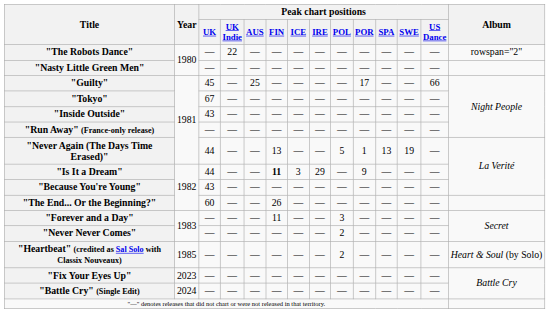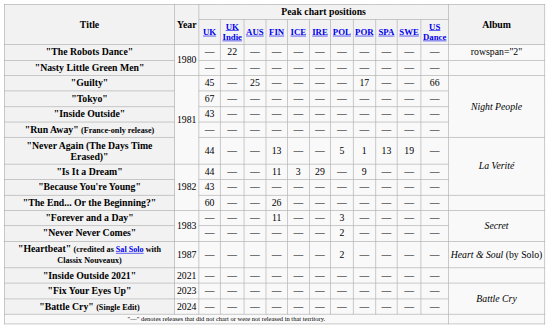(277, 171) bold -> (277, 171) normal
(187, 254) 1985 -> (187, 254) 1987
+ row: (90, 275)
